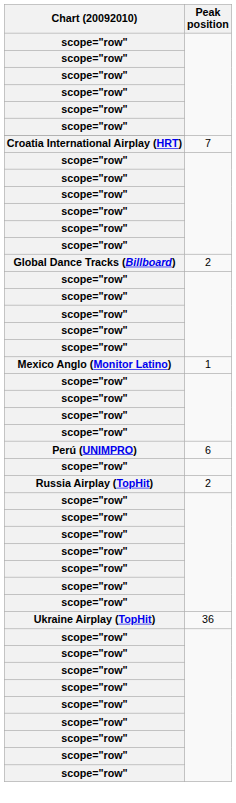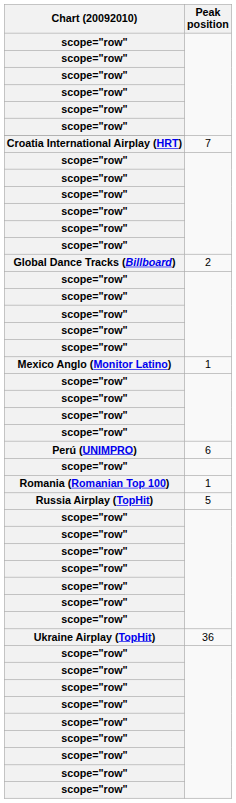+ row: (94, 484)
(208, 484) 2 -> (208, 501) 5
